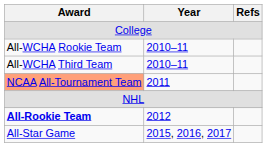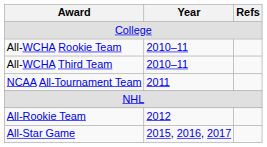(74, 82) lightsalmon background -> (74, 82) no background
(49, 116) bold -> (46, 116) normal
